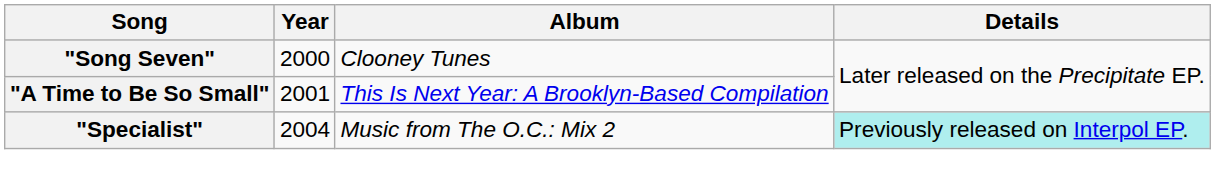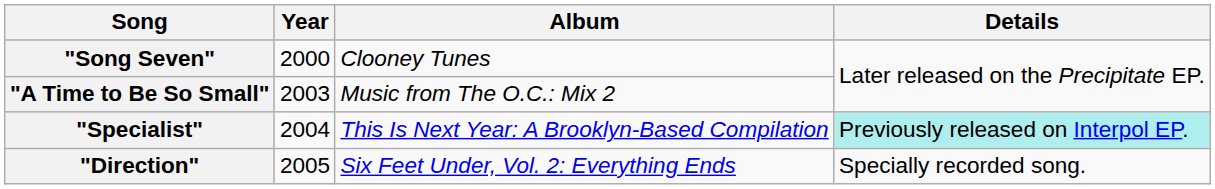(305, 93) 2001 -> (305, 93) 2003
(585, 93) This Is Next Year: A Brooklyn-Based Compilation -> (478, 93) Music from The O.C.: Mix 2
(478, 129) Music from The O.C.: Mix 2 -> (585, 129) This Is Next Year: A Brooklyn-Based Compilation
+ row: (140, 165)
